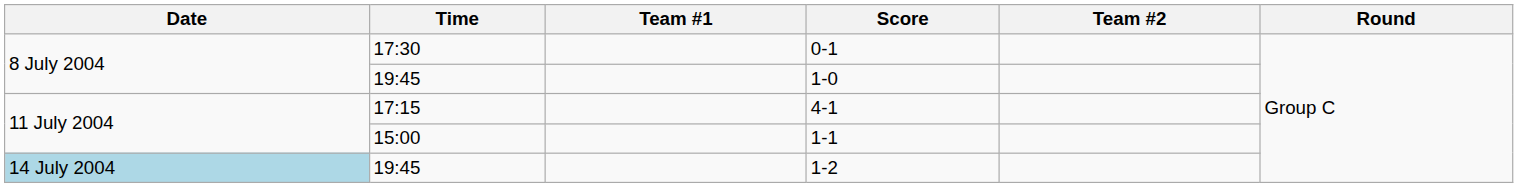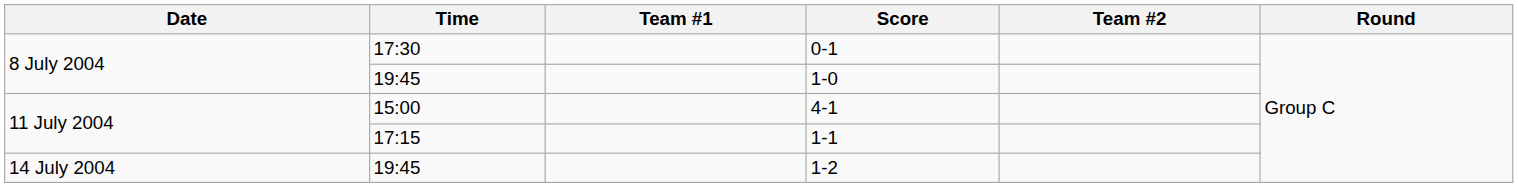(397, 108) 17:15 -> (397, 108) 15:00
(397, 138) 15:00 -> (397, 138) 17:15
(62, 167) lightblue background -> (62, 167) no background
